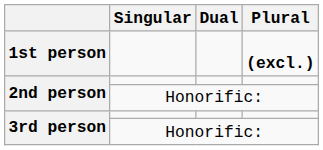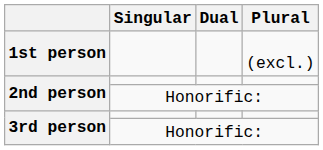(280, 63) bold -> (280, 63) normal
